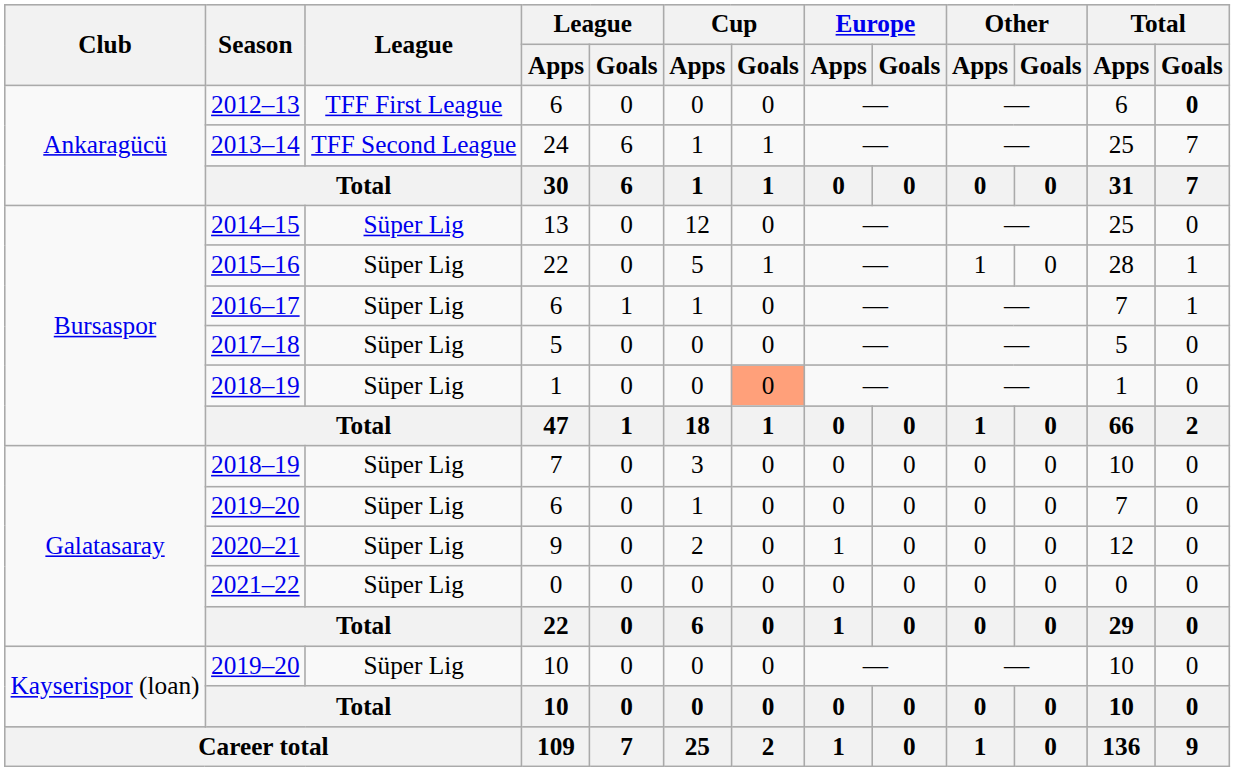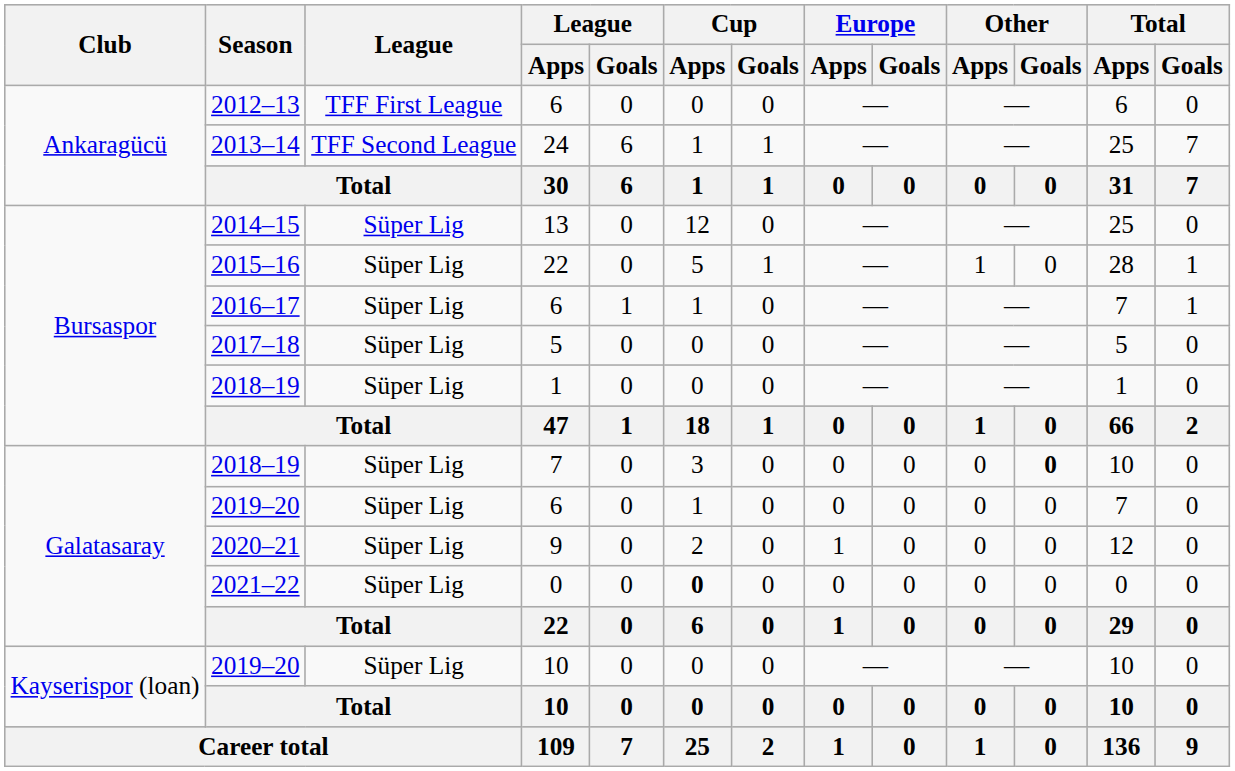(1192, 104) bold -> (1192, 104) normal
(768, 385) lightsalmon background -> (768, 385) no background
(1051, 465) normal -> (1051, 465) bold
(697, 585) normal -> (697, 585) bold
